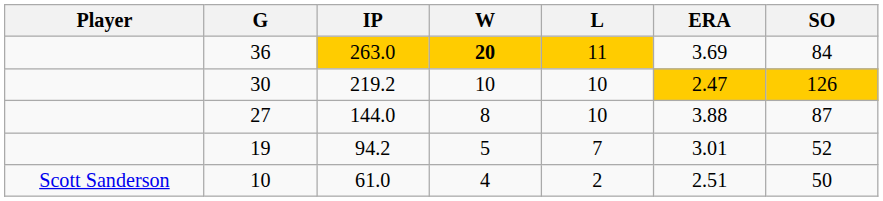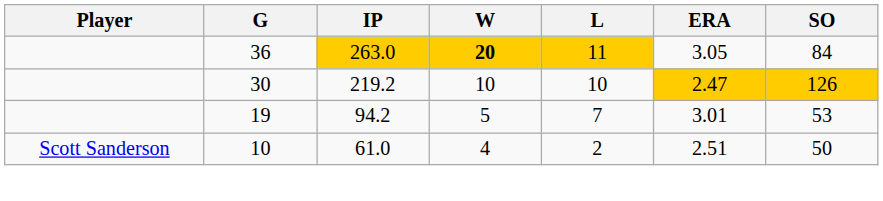(710, 52) 3.69 -> (710, 52) 3.05
- row: (260, 116)
(822, 148) 52 -> (822, 116) 53
